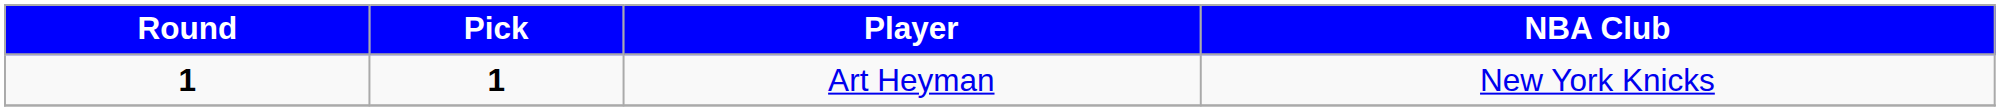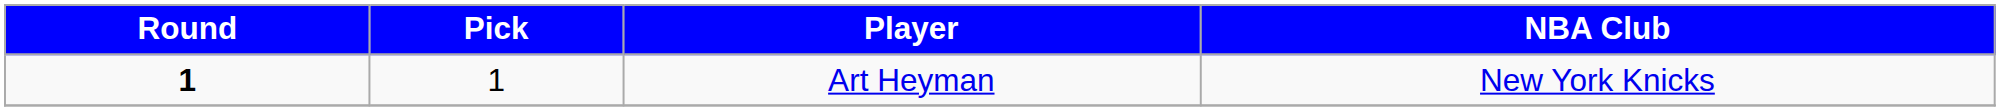(496, 79) bold -> (496, 79) normal
